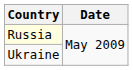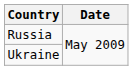(30, 35) lightyellow background -> (30, 35) no background
